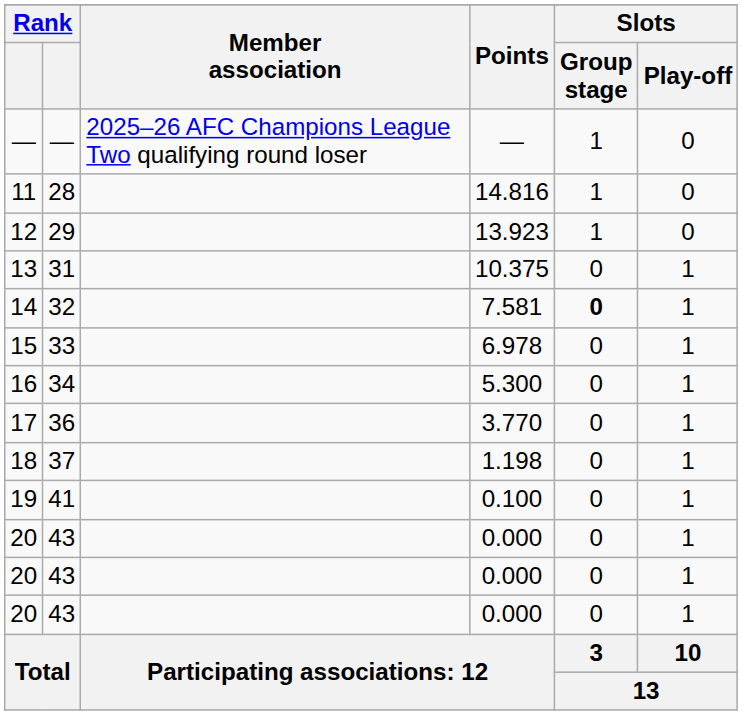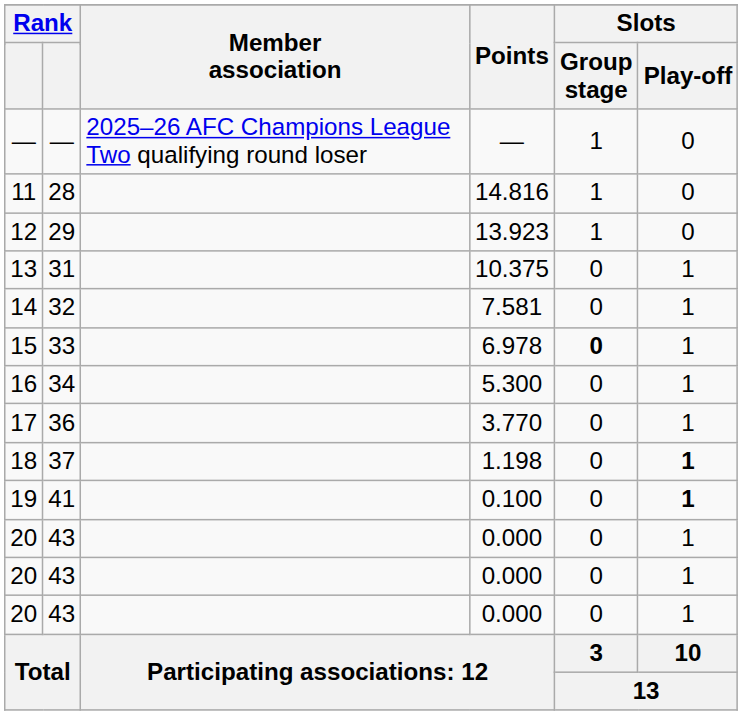(596, 307) bold -> (596, 307) normal
(596, 346) normal -> (596, 346) bold
(688, 461) normal -> (688, 461) bold
(688, 499) normal -> (688, 499) bold
